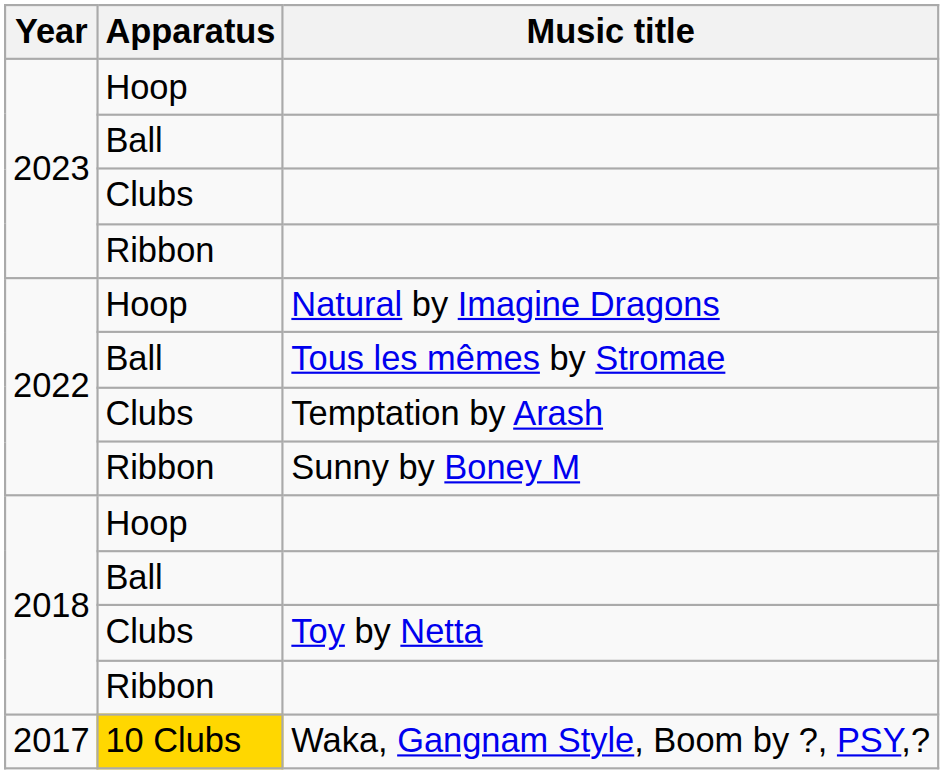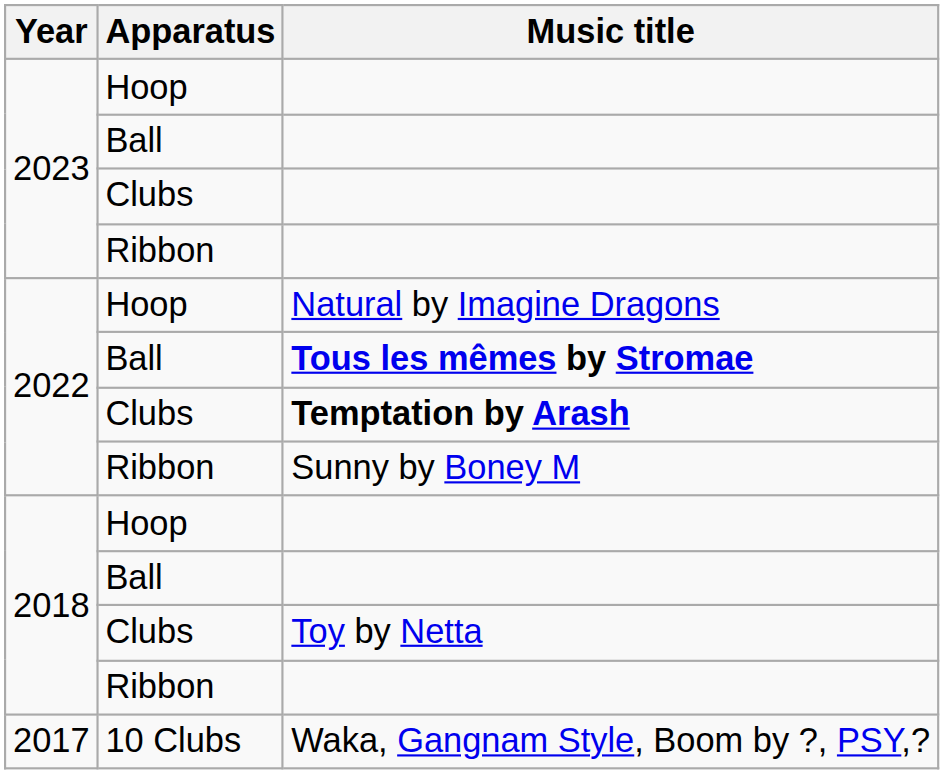(508, 359) normal -> (522, 359) bold
(447, 413) normal -> (461, 413) bold
(173, 741) gold background -> (173, 741) no background
